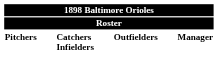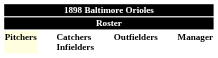(21, 36) no background -> (21, 36) lightyellow background
